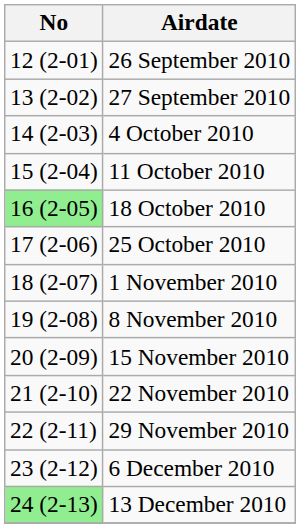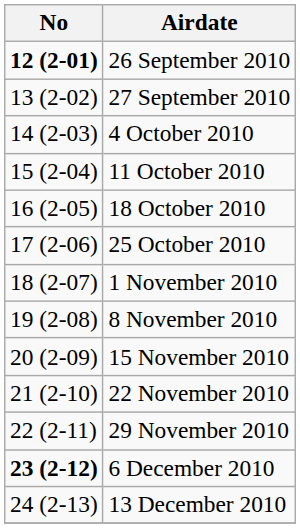(54, 60) normal -> (54, 60) bold
(54, 208) lightgreen background -> (54, 208) no background
(54, 467) normal -> (54, 467) bold
(54, 504) lightgreen background -> (54, 504) no background
